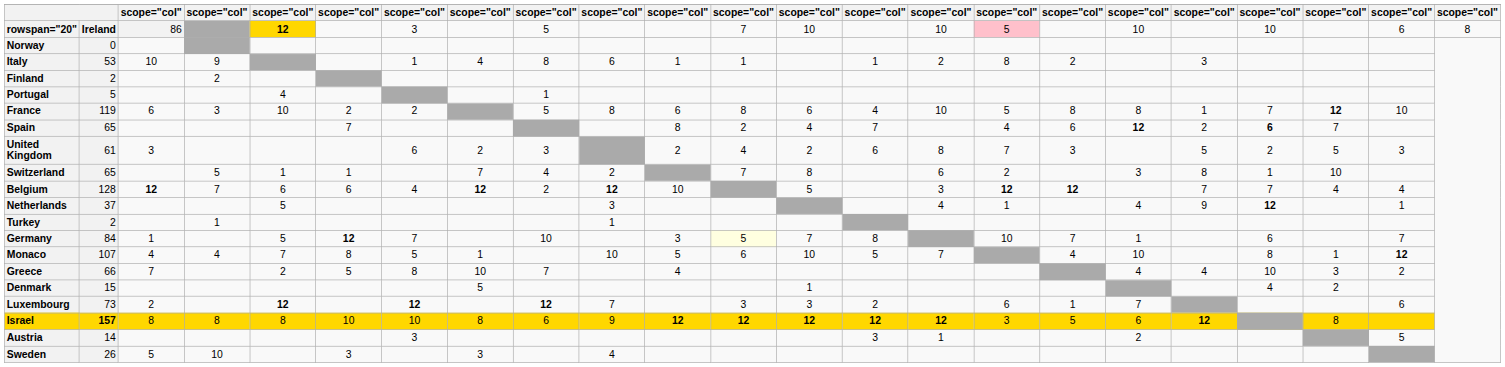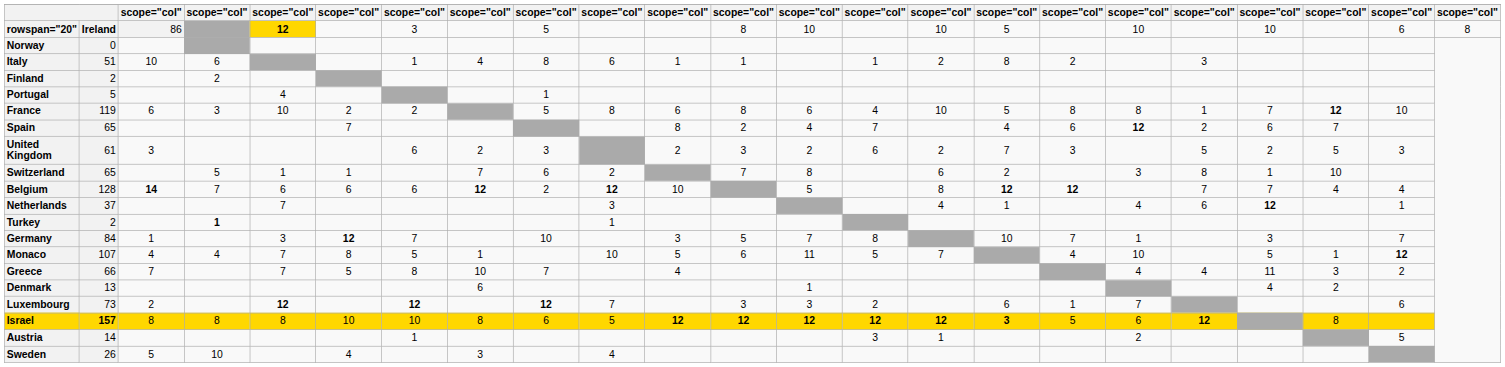(744, 29) 7 -> (744, 29) 8
(1007, 29) pink background -> (1007, 29) no background
(110, 62) 53 -> (110, 62) 51
(217, 62) 9 -> (217, 62) 6
(1270, 128) bold -> (1270, 128) normal
(744, 150) 4 -> (744, 150) 3
(941, 150) 8 -> (941, 150) 2
(546, 172) 4 -> (546, 172) 6
(151, 189) 12 -> (151, 189) 14
(414, 189) 4 -> (414, 189) 6
(941, 189) 3 -> (941, 189) 8
(283, 205) 5 -> (283, 205) 7
(1204, 205) 9 -> (1204, 205) 6
(217, 222) normal -> (217, 222) bold
(283, 238) 5 -> (283, 238) 3
(744, 238) lightyellow background -> (744, 238) no background
(1270, 238) 6 -> (1270, 238) 3
(809, 255) 10 -> (809, 255) 11
(1270, 255) 8 -> (1270, 255) 5
(283, 271) 2 -> (283, 271) 7
(1270, 271) 10 -> (1270, 271) 11
(110, 288) 15 -> (110, 288) 13
(480, 288) 5 -> (480, 288) 6
(612, 321) 9 -> (612, 321) 5
(1007, 321) normal -> (1007, 321) bold
(414, 337) 3 -> (414, 337) 1
(349, 354) 3 -> (349, 354) 4
